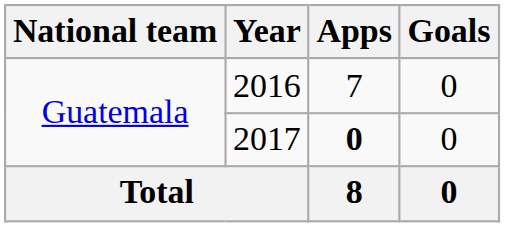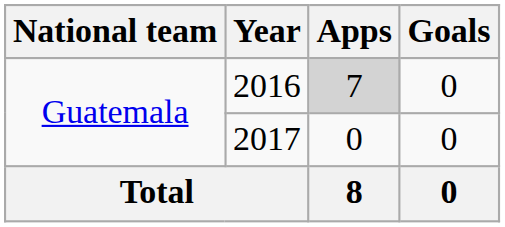(354, 85) no background -> (354, 85) lightgrey background
(354, 138) bold -> (354, 138) normal
